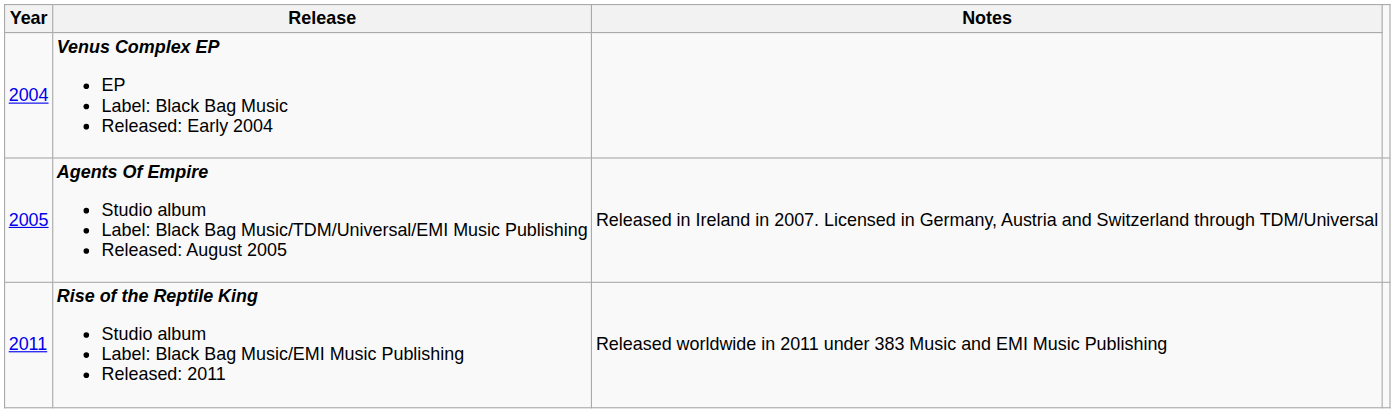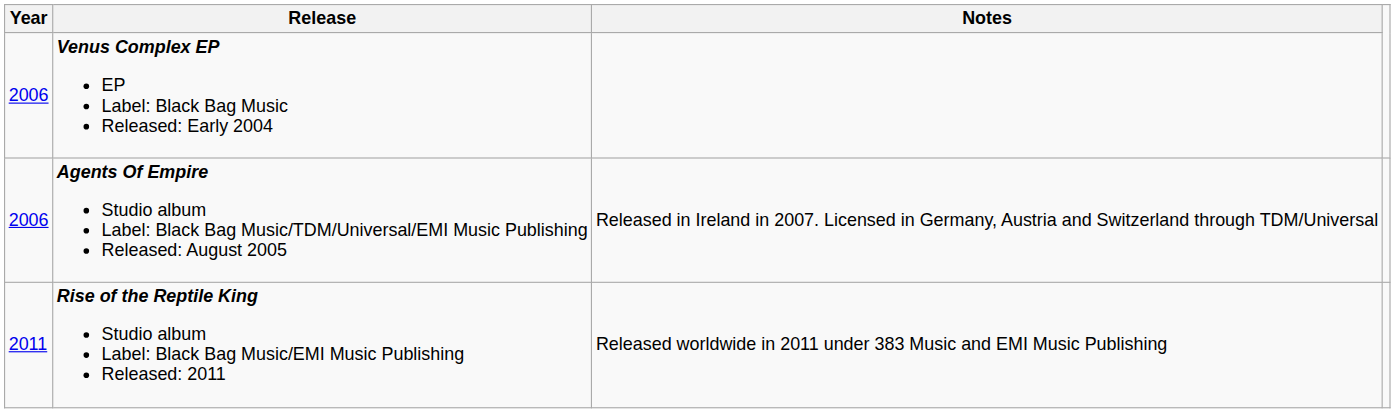(29, 95) 2004 -> (29, 95) 2006
(29, 220) 2005 -> (29, 220) 2006
